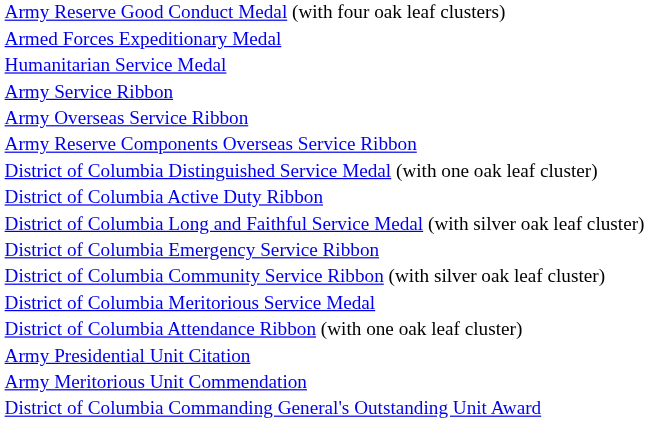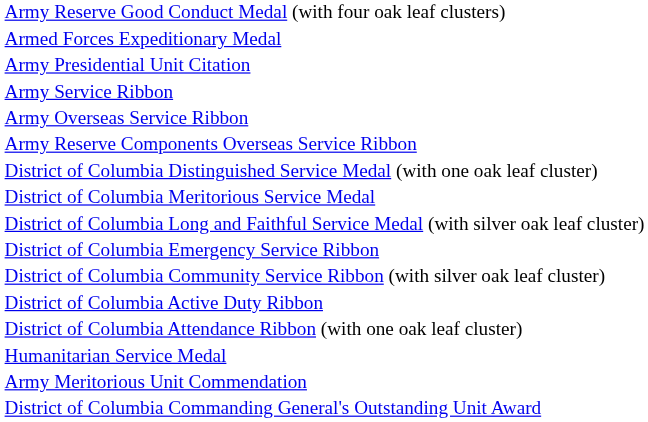(115, 65) Humanitarian Service Medal -> (128, 65) Army Presidential Unit Citation
(164, 197) District of Columbia Active Duty Ribbon -> (190, 197) District of Columbia Meritorious Service Medal
(190, 302) District of Columbia Meritorious Service Medal -> (164, 302) District of Columbia Active Duty Ribbon
(128, 355) Army Presidential Unit Citation -> (115, 355) Humanitarian Service Medal
